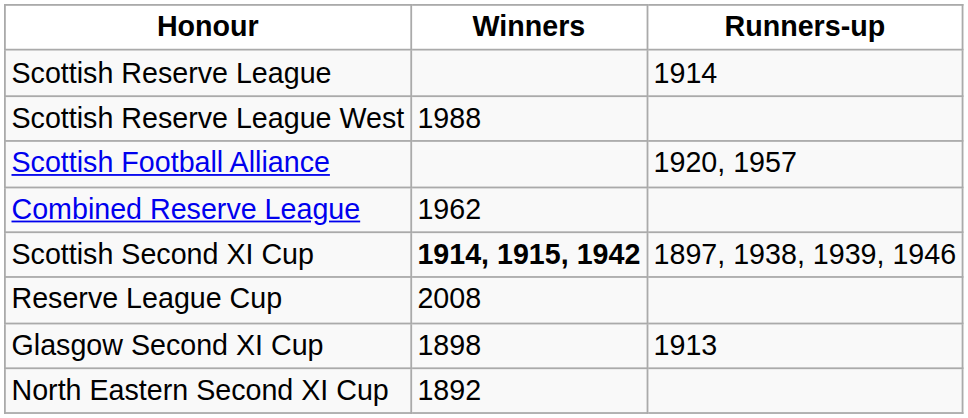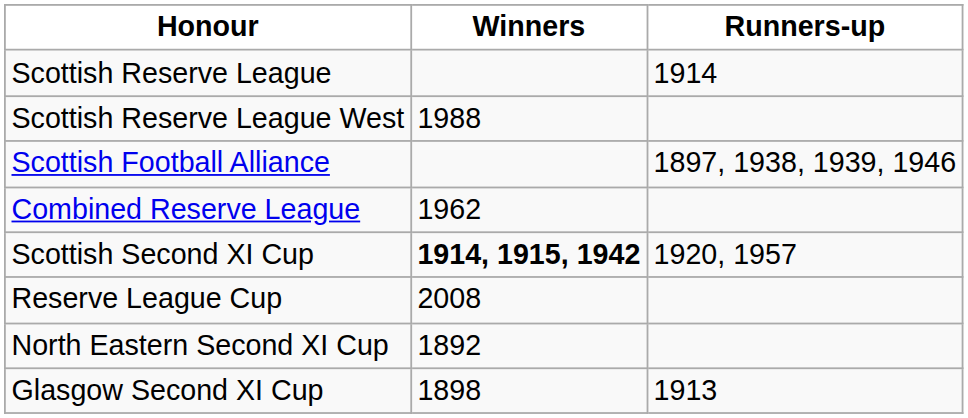(725, 163) 1920, 1957 -> (805, 163) 1897, 1938, 1939, 1946
(805, 254) 1897, 1938, 1939, 1946 -> (725, 254) 1920, 1957
rows swapped: (168, 345) <-> (200, 390)
